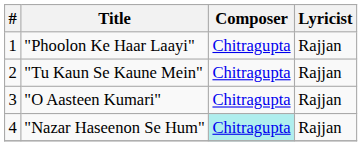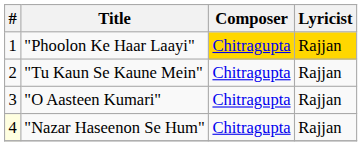(252, 45) no background -> (252, 45) gold background
(320, 45) no background -> (320, 45) gold background
(13, 127) no background -> (13, 127) lightyellow background
(252, 127) paleturquoise background -> (252, 127) no background
